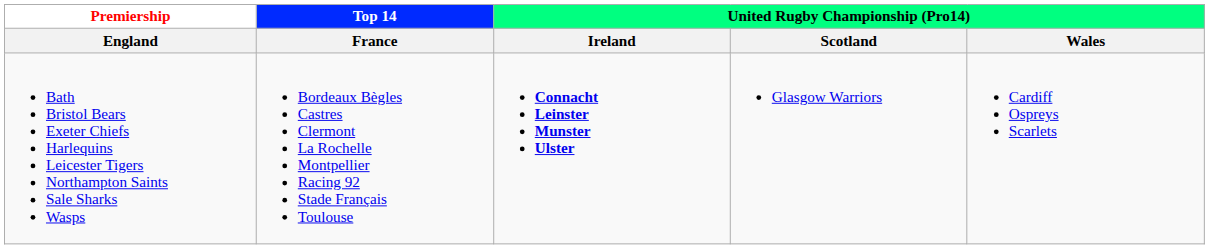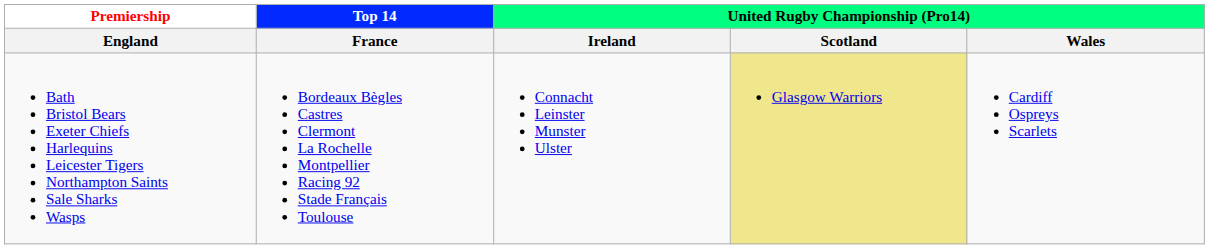(612, 123) bold -> (612, 123) normal
(849, 97) no background -> (849, 97) khaki background
